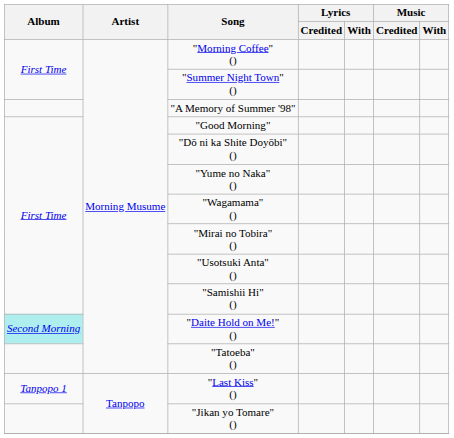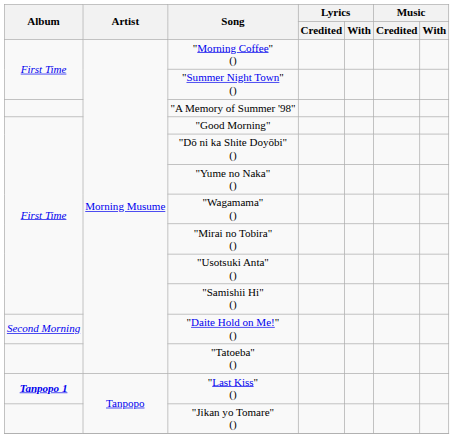(44, 328) paleturquoise background -> (44, 328) no background
(44, 388) normal -> (44, 388) bold
